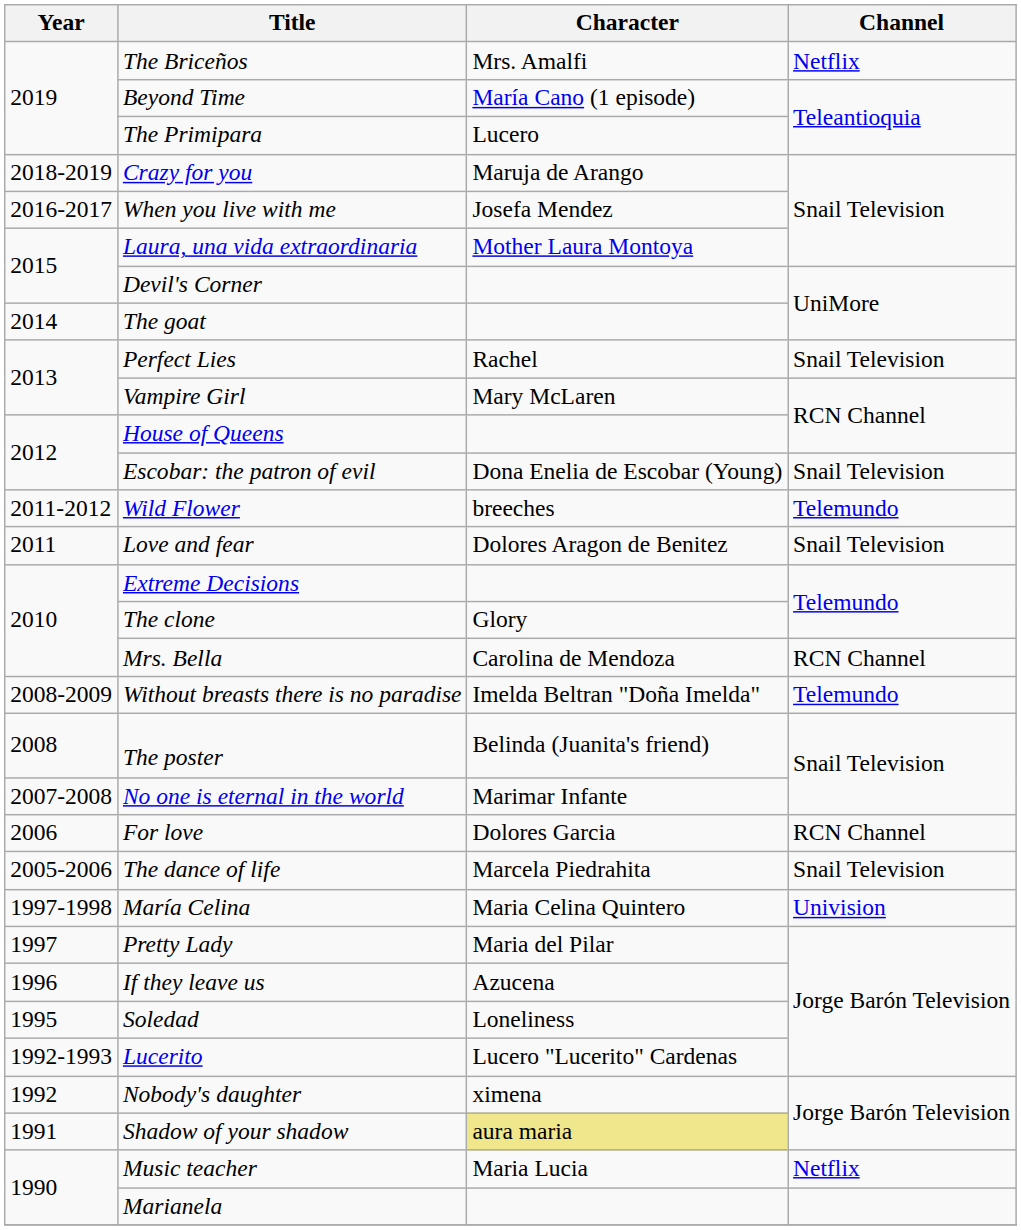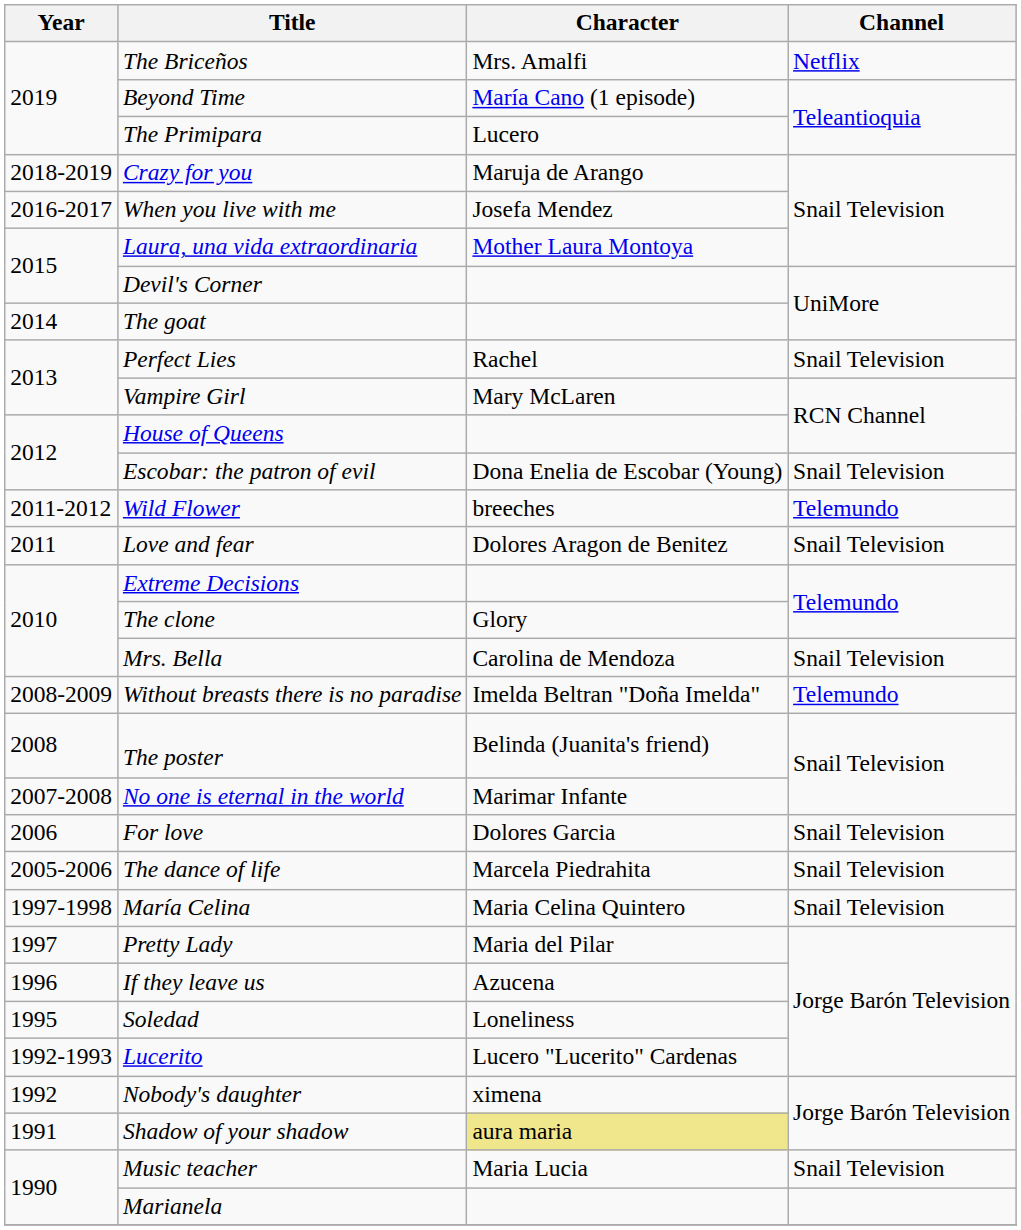(859, 657) RCN Channel -> (869, 657) Snail Television
(859, 832) RCN Channel -> (869, 832) Snail Television
(839, 907) Univision -> (869, 907) Snail Television
(826, 1168) Netflix -> (869, 1168) Snail Television
